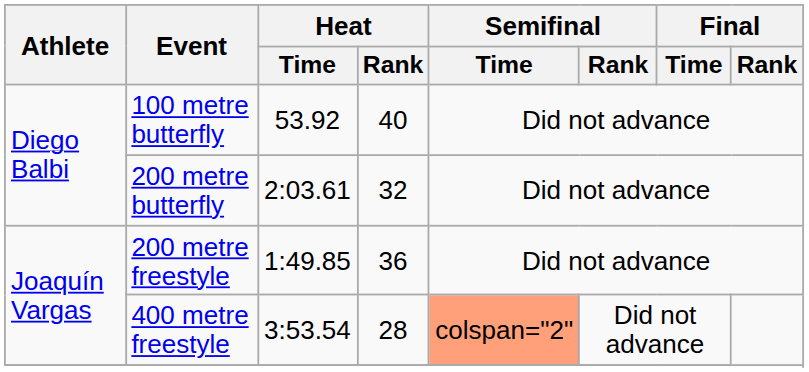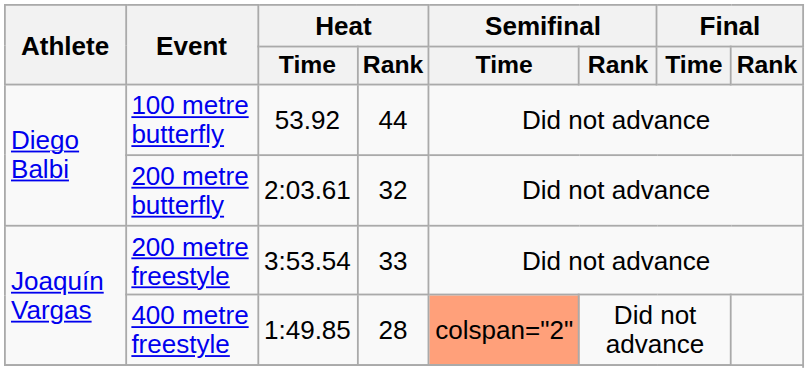(393, 120) 40 -> (393, 120) 44
(307, 261) 1:49.85 -> (307, 261) 3:53.54
(393, 261) 36 -> (393, 261) 33
(307, 331) 3:53.54 -> (307, 331) 1:49.85
